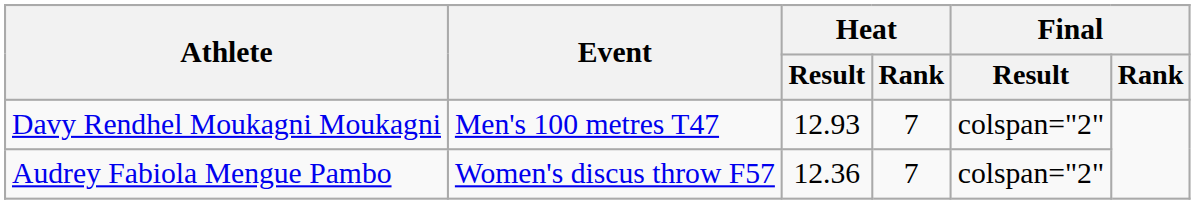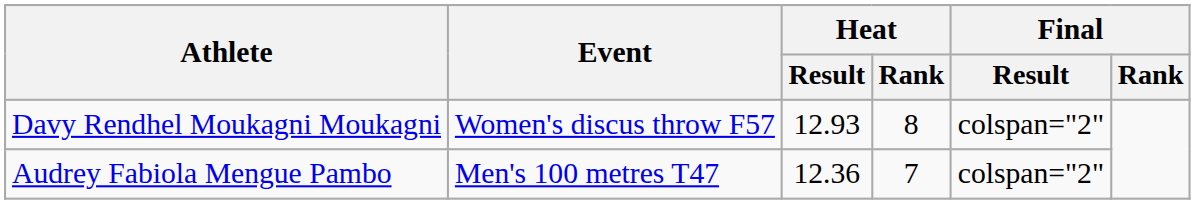(587, 124) Men's 100 metres T47 -> (615, 124) Women's discus throw F57
(911, 124) 7 -> (911, 124) 8
(615, 173) Women's discus throw F57 -> (587, 173) Men's 100 metres T47
